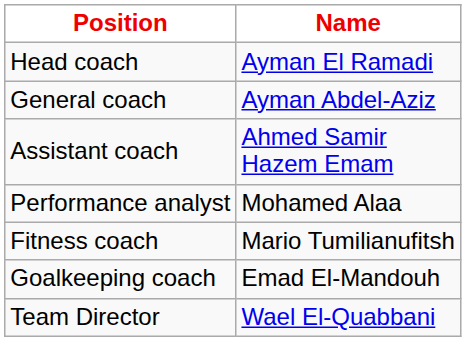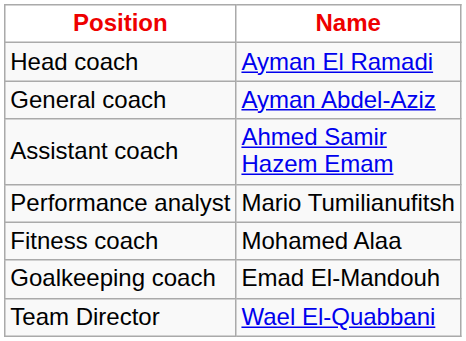(321, 202) Mohamed Alaa -> (348, 202) Mario Tumilianufitsh
(348, 240) Mario Tumilianufitsh -> (321, 240) Mohamed Alaa
